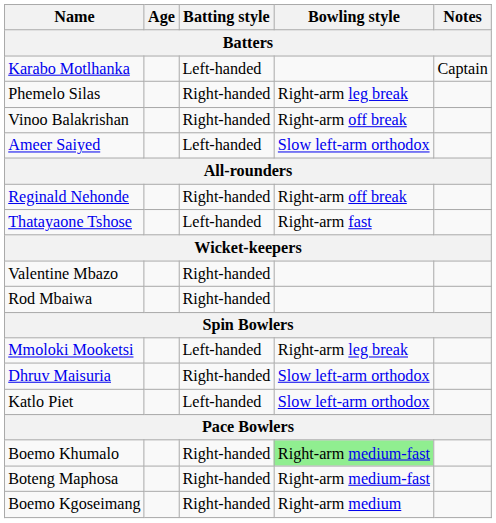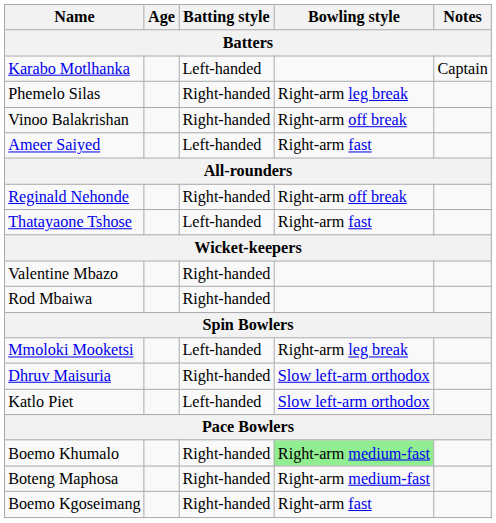(354, 145) Slow left-arm orthodox -> (325, 145) Right-arm fast
(340, 504) Right-arm medium -> (325, 504) Right-arm fast
